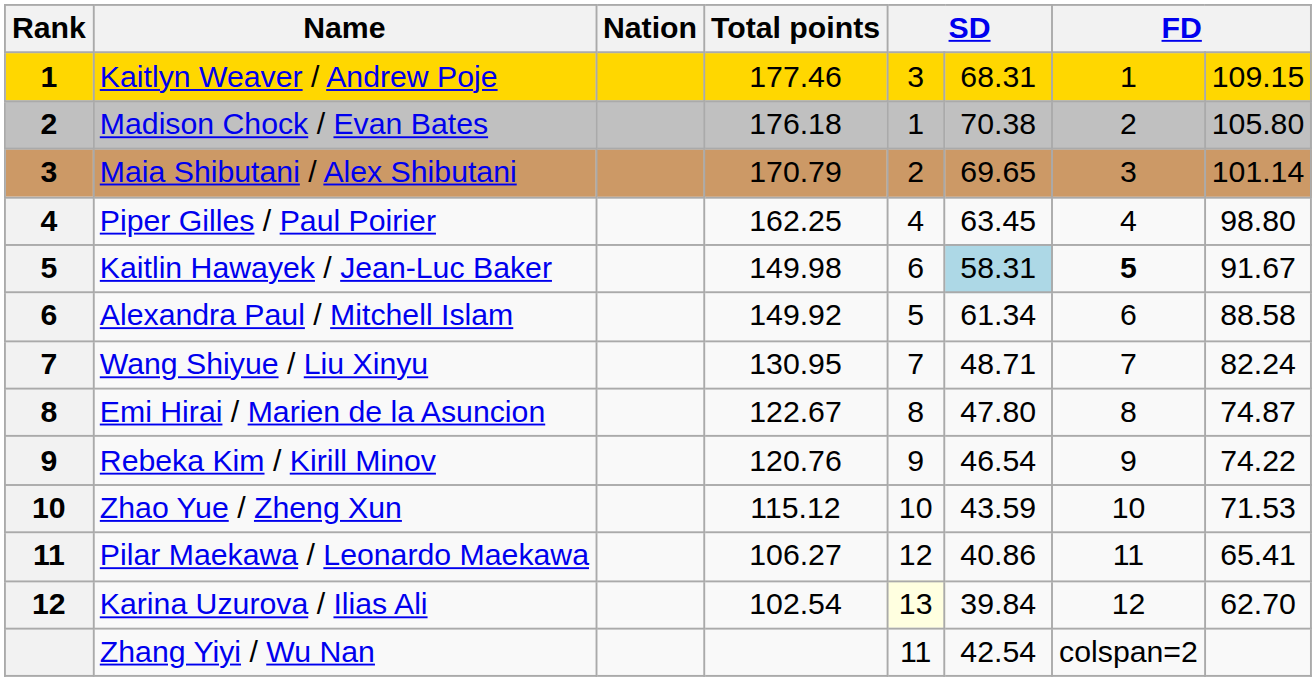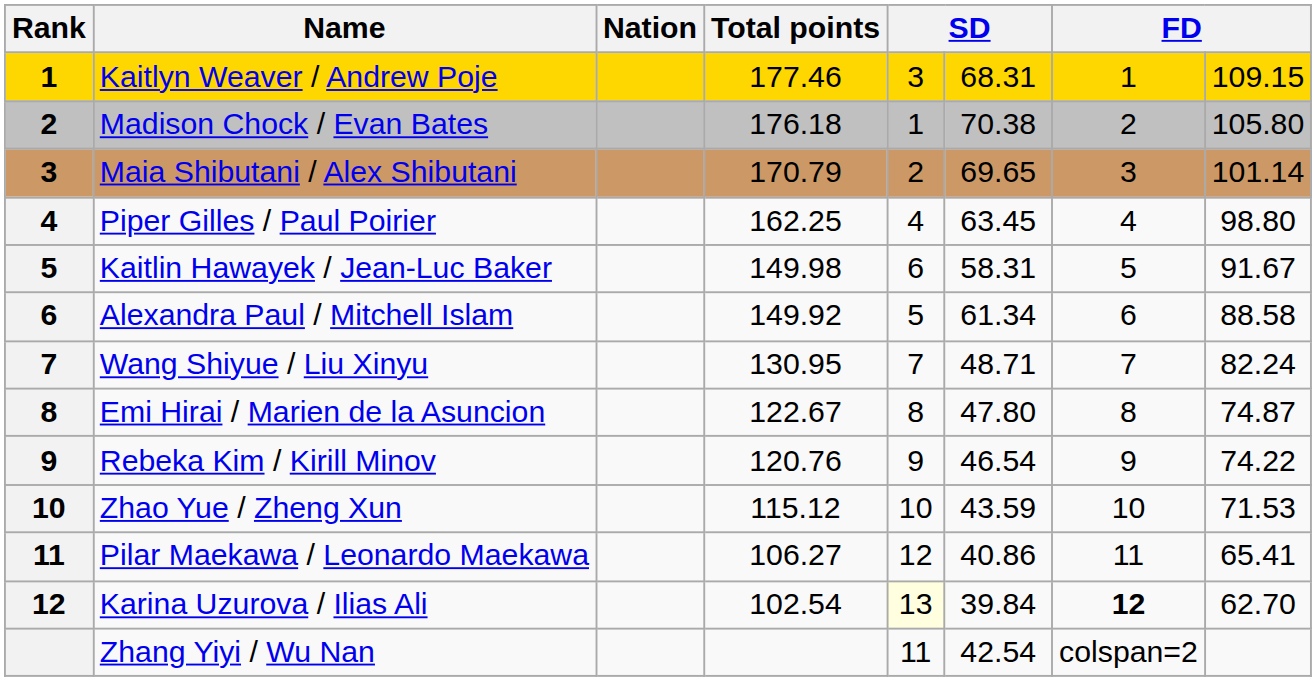(998, 268) lightblue background -> (998, 268) no background
(1128, 268) bold -> (1128, 268) normal
(1128, 603) normal -> (1128, 603) bold
